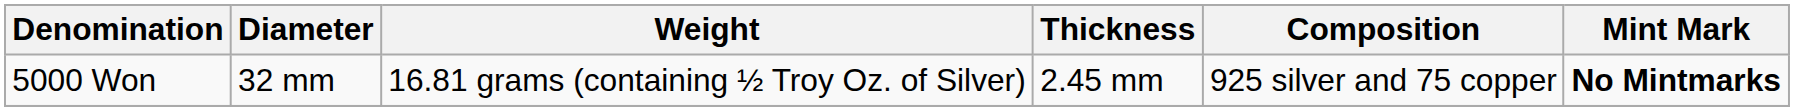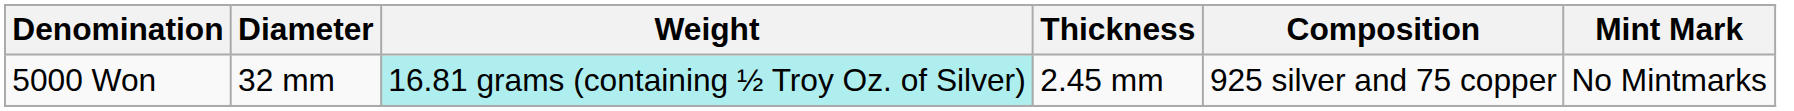(707, 79) no background -> (707, 79) paleturquoise background
(1676, 79) bold -> (1669, 79) normal
